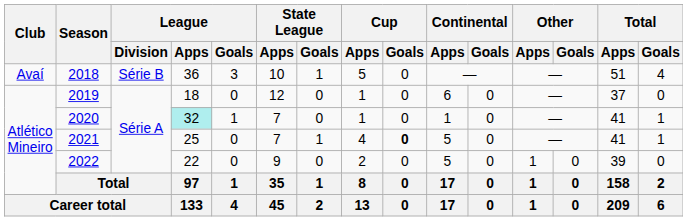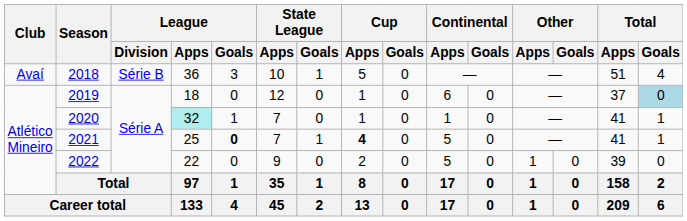(661, 96) no background -> (661, 96) lightblue background
(234, 140) normal -> (234, 140) bold
(362, 140) normal -> (362, 140) bold
(405, 140) bold -> (405, 140) normal
